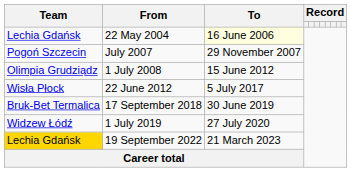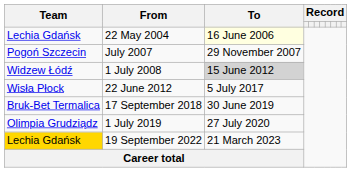(52, 70) Olimpia Grudziądz -> (40, 70) Widzew Łódź
(241, 70) no background -> (241, 70) lightgrey background
(40, 123) Widzew Łódź -> (52, 123) Olimpia Grudziądz
